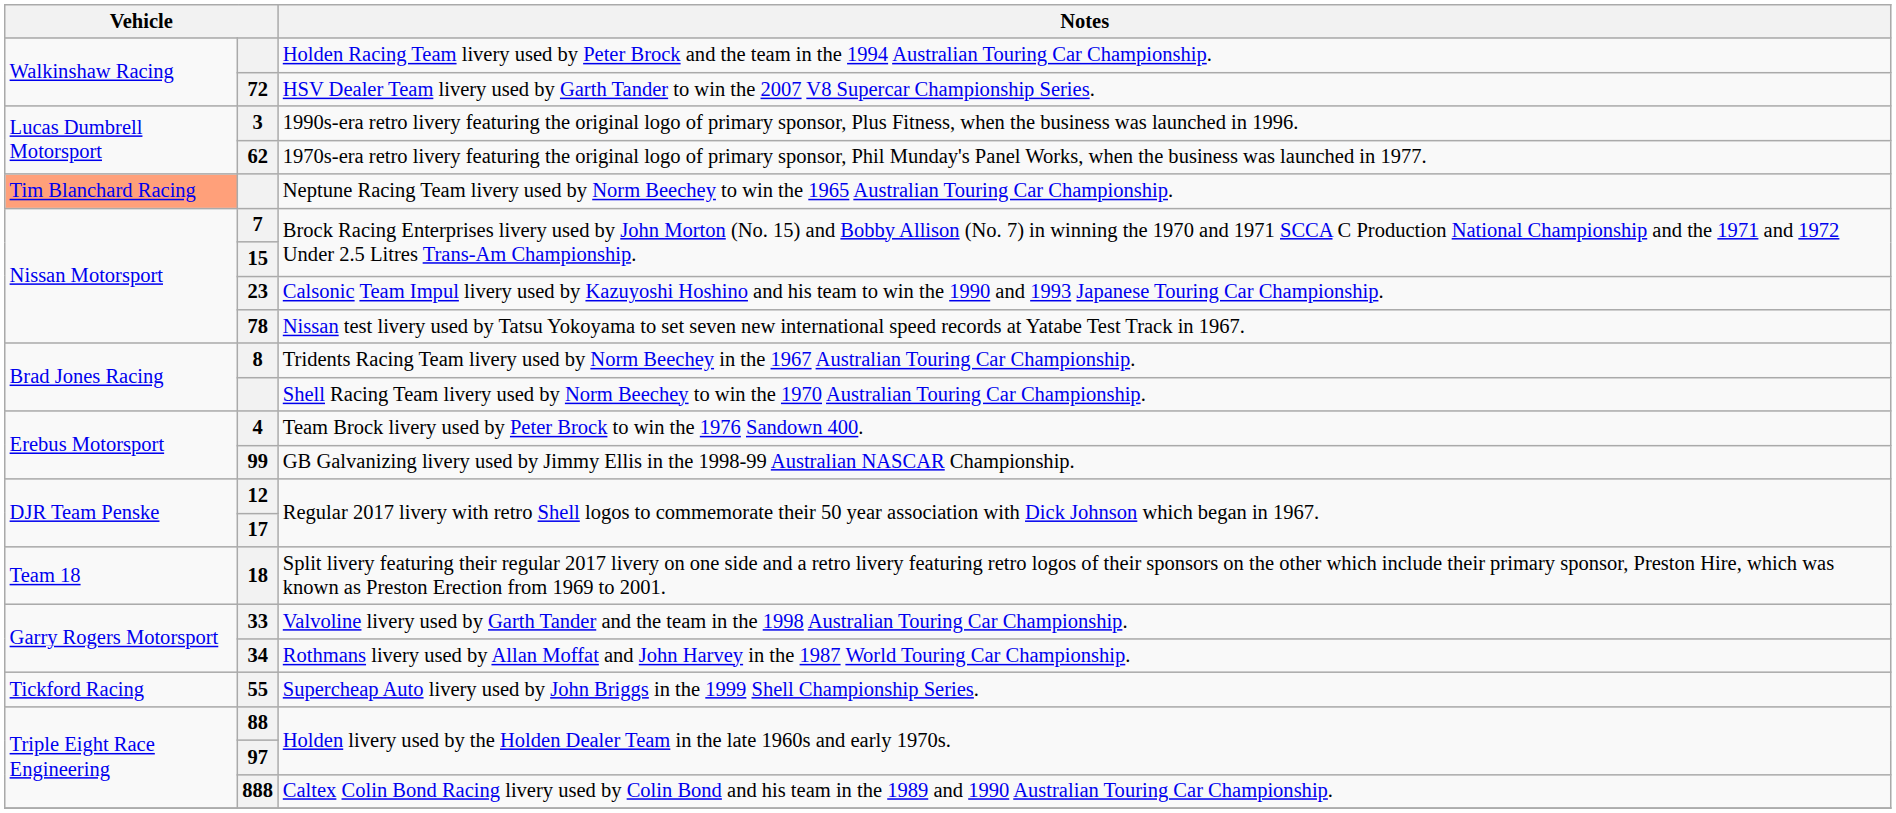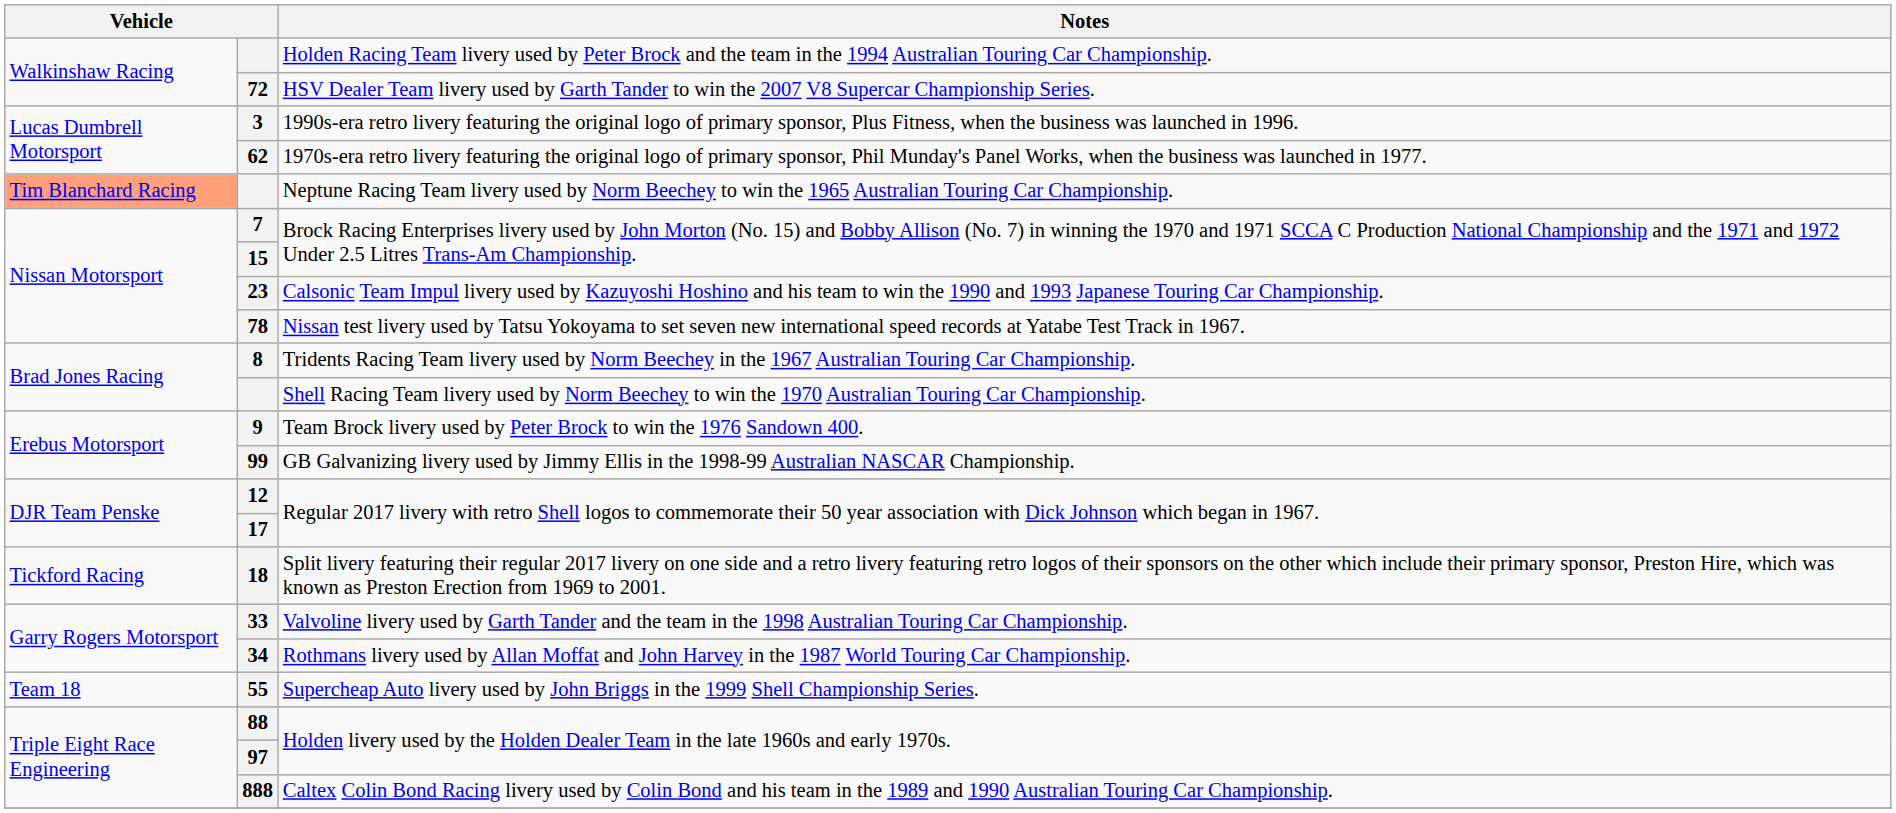(258, 427) 4 -> (258, 427) 9
(45, 575) Team 18 -> (77, 575) Tickford Racing
(77, 688) Tickford Racing -> (45, 688) Team 18
